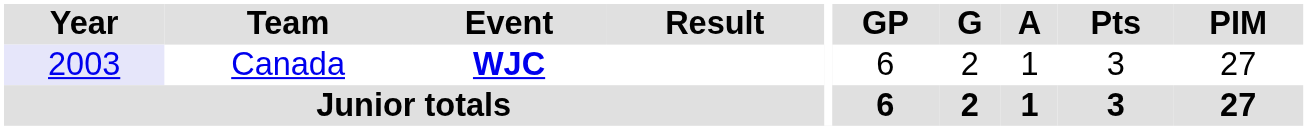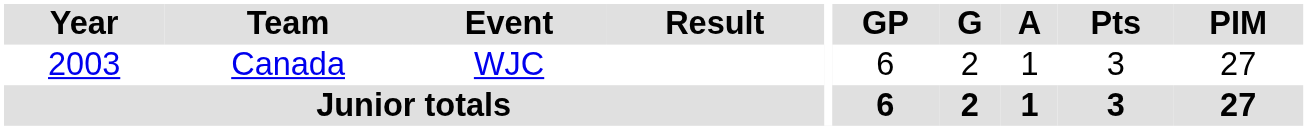(84, 64) lavender background -> (84, 64) no background
(509, 64) bold -> (509, 64) normal
